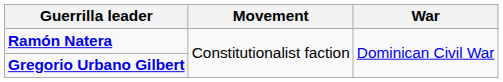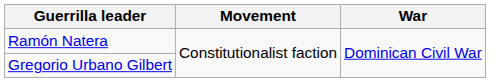(60, 41) bold -> (58, 41) normal
(96, 65) bold -> (90, 65) normal
